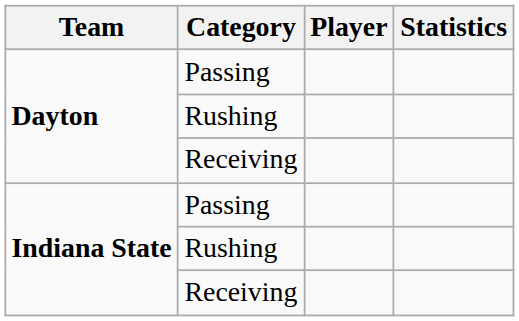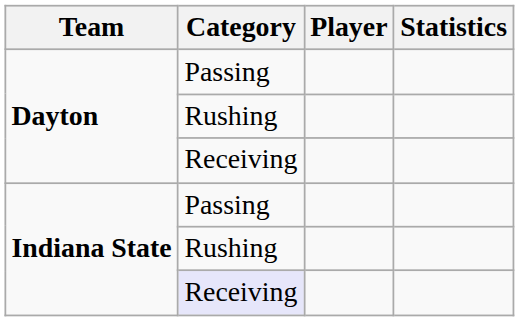(241, 292) no background -> (241, 292) lavender background
